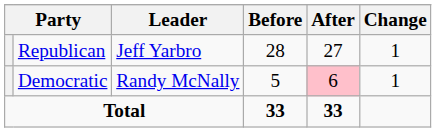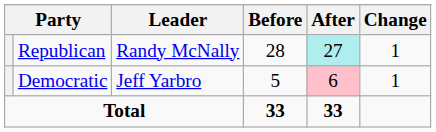(159, 50) Jeff Yarbro -> (178, 50) Randy McNally
(333, 50) no background -> (333, 50) paleturquoise background
(178, 80) Randy McNally -> (159, 80) Jeff Yarbro
